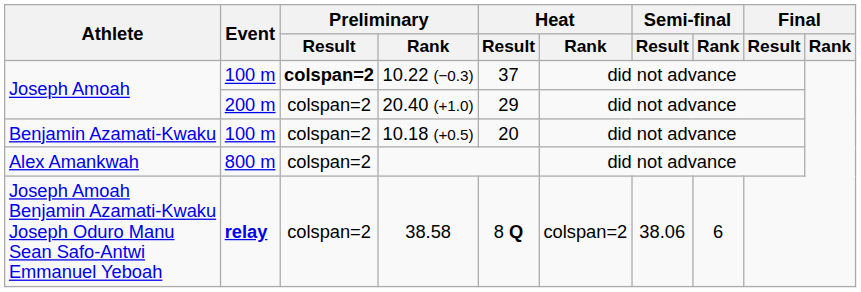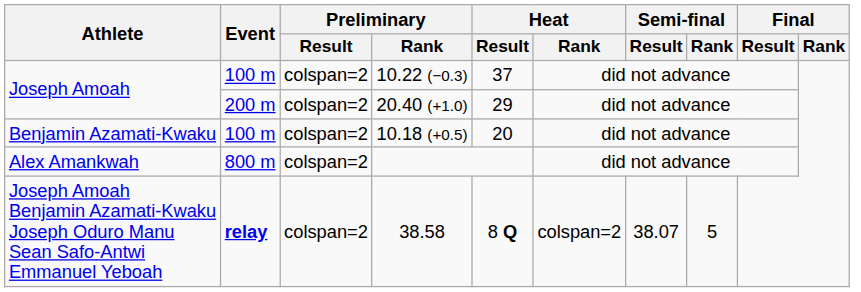(329, 76) bold -> (326, 76) normal
(662, 232) 38.06 -> (656, 232) 38.07
(718, 232) 6 -> (712, 232) 5
